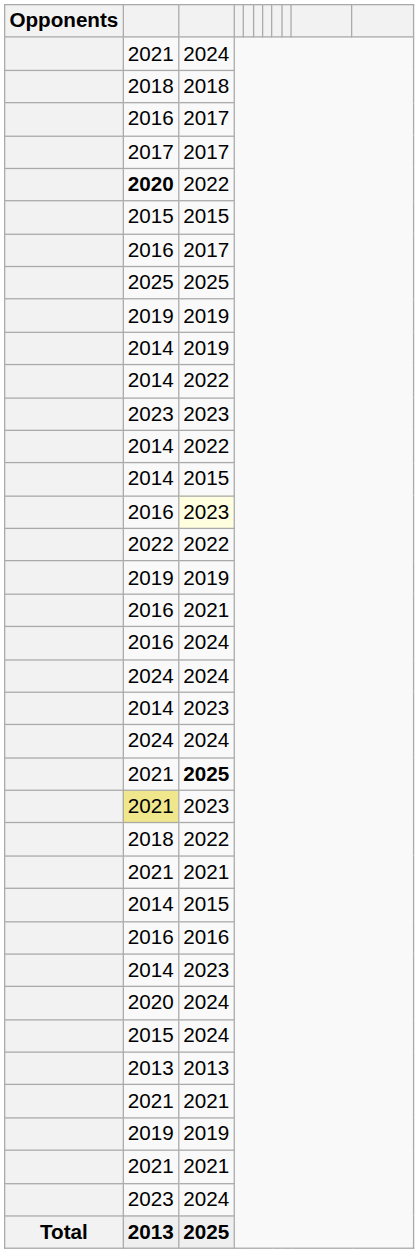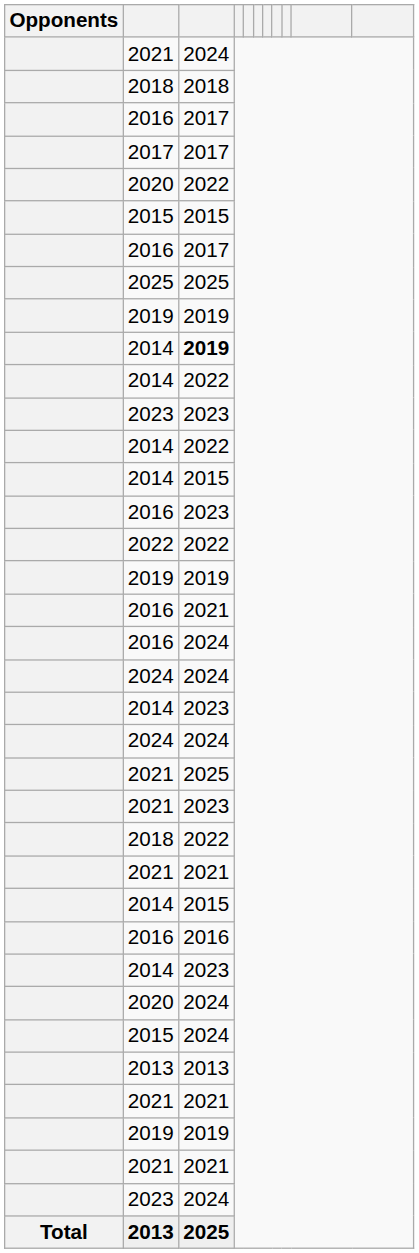(151, 184) bold -> (151, 184) normal
(206, 348) normal -> (206, 348) bold
(206, 511) lightyellow background -> (206, 511) no background
(206, 773) bold -> (206, 773) normal
(151, 806) khaki background -> (151, 806) no background
